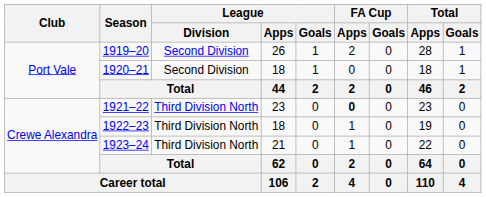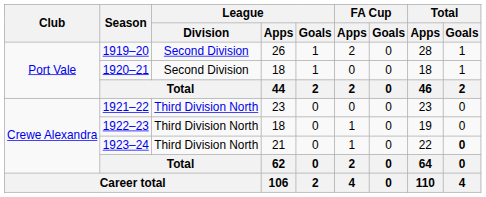(352, 107) bold -> (352, 107) normal
(462, 145) normal -> (462, 145) bold
